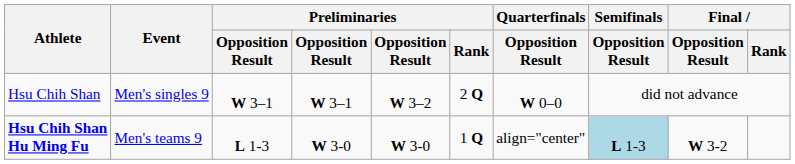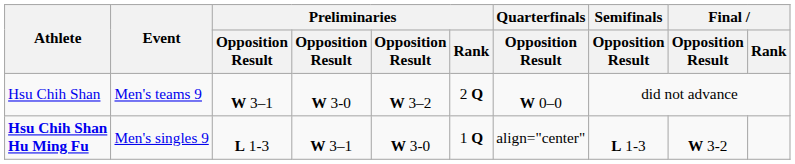(162, 94) Men's singles 9 -> (158, 94) Men's teams 9
(331, 103) W 3–1 -> (331, 103) W 3-0
(158, 138) Men's teams 9 -> (162, 138) Men's singles 9
(331, 147) W 3-0 -> (331, 147) W 3–1
(629, 147) lightblue background -> (629, 147) no background
